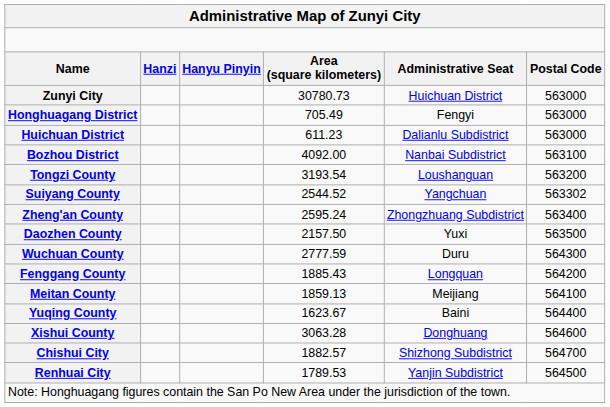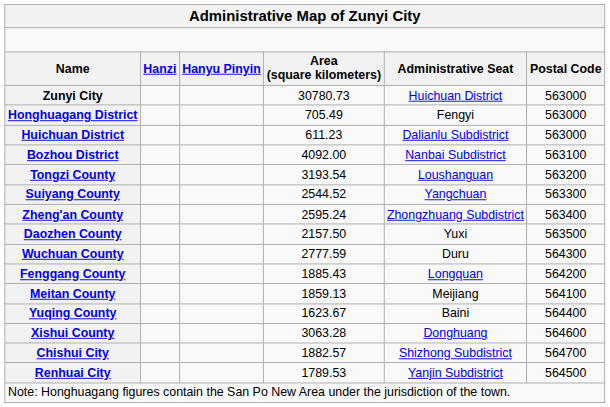(566, 194) 563302 -> (566, 194) 563300
